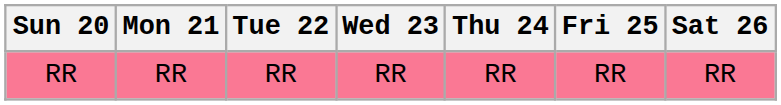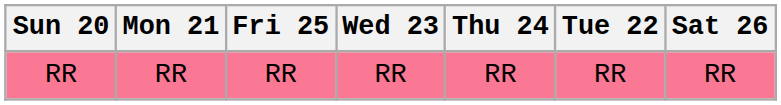columns swapped: (281, 28) <-> (610, 28)
